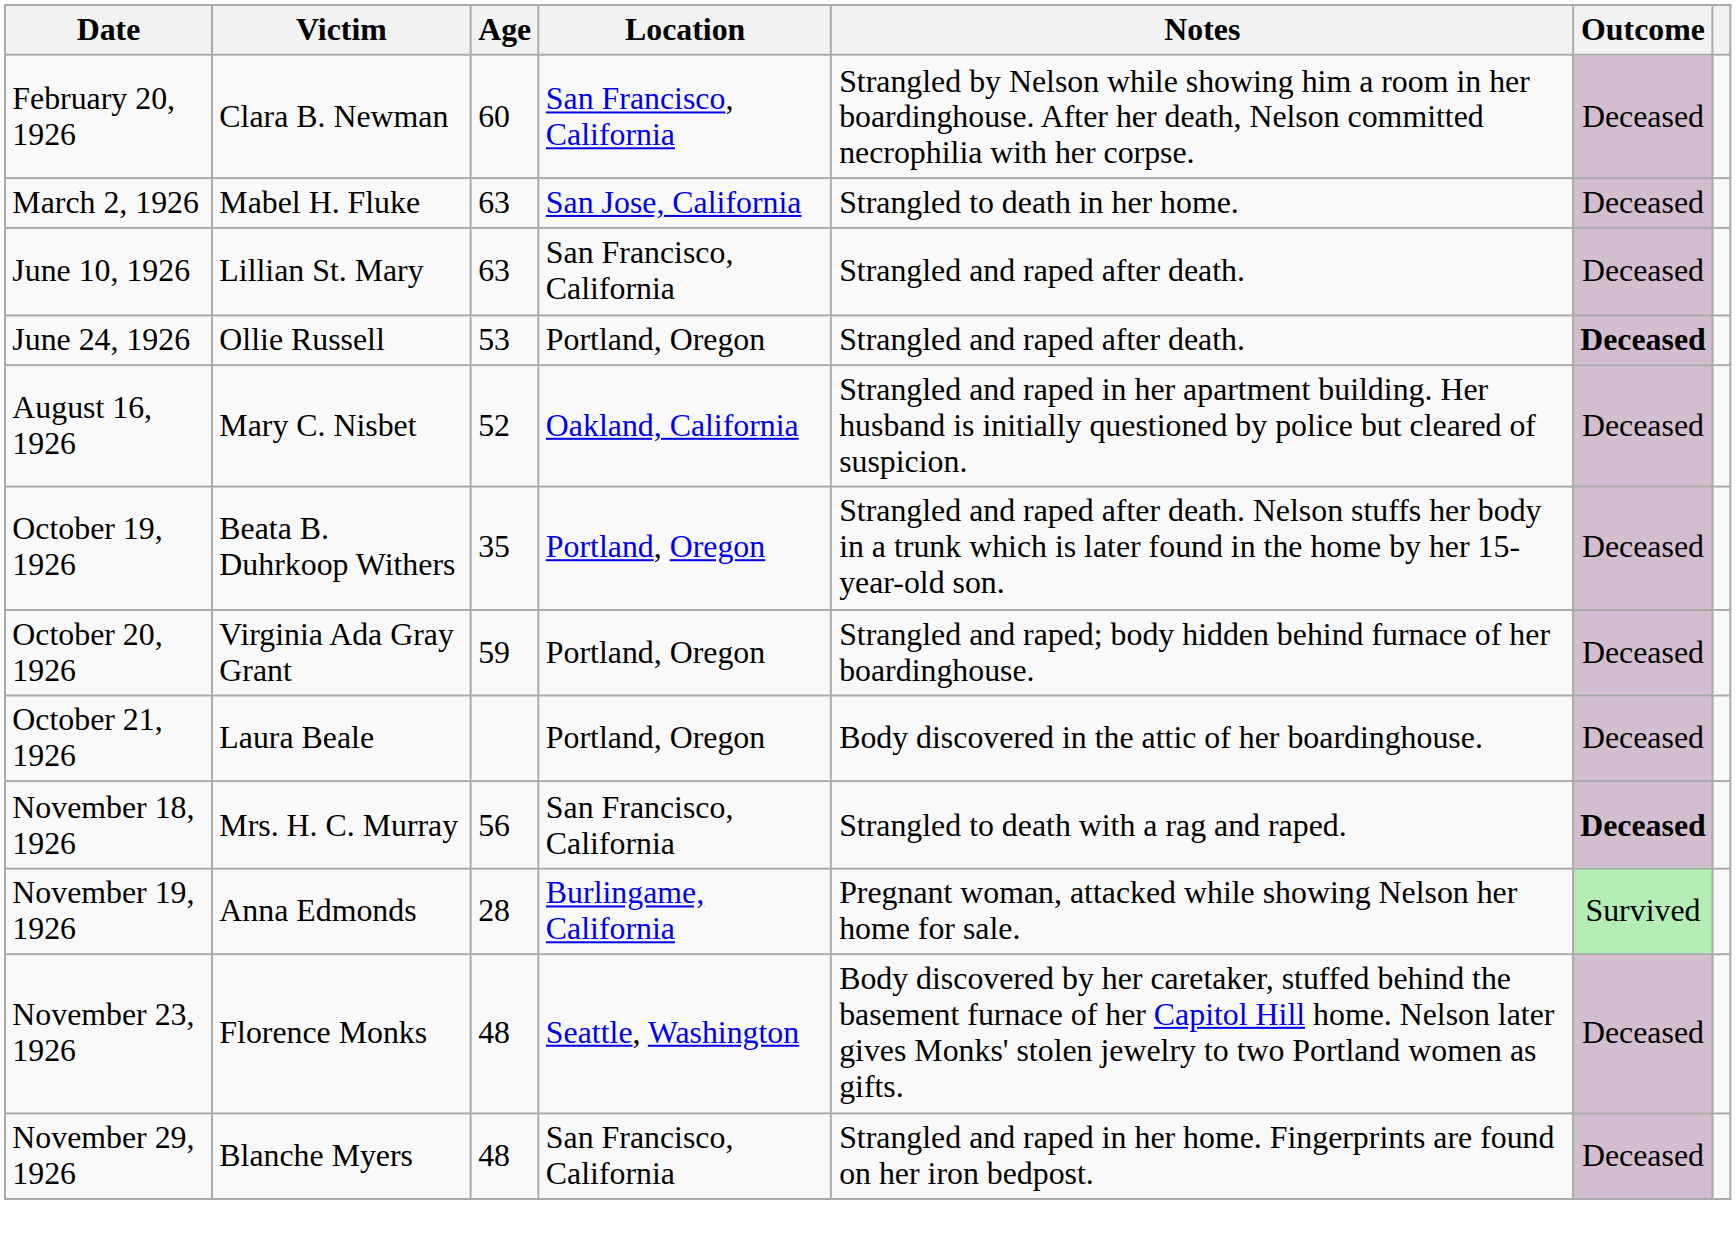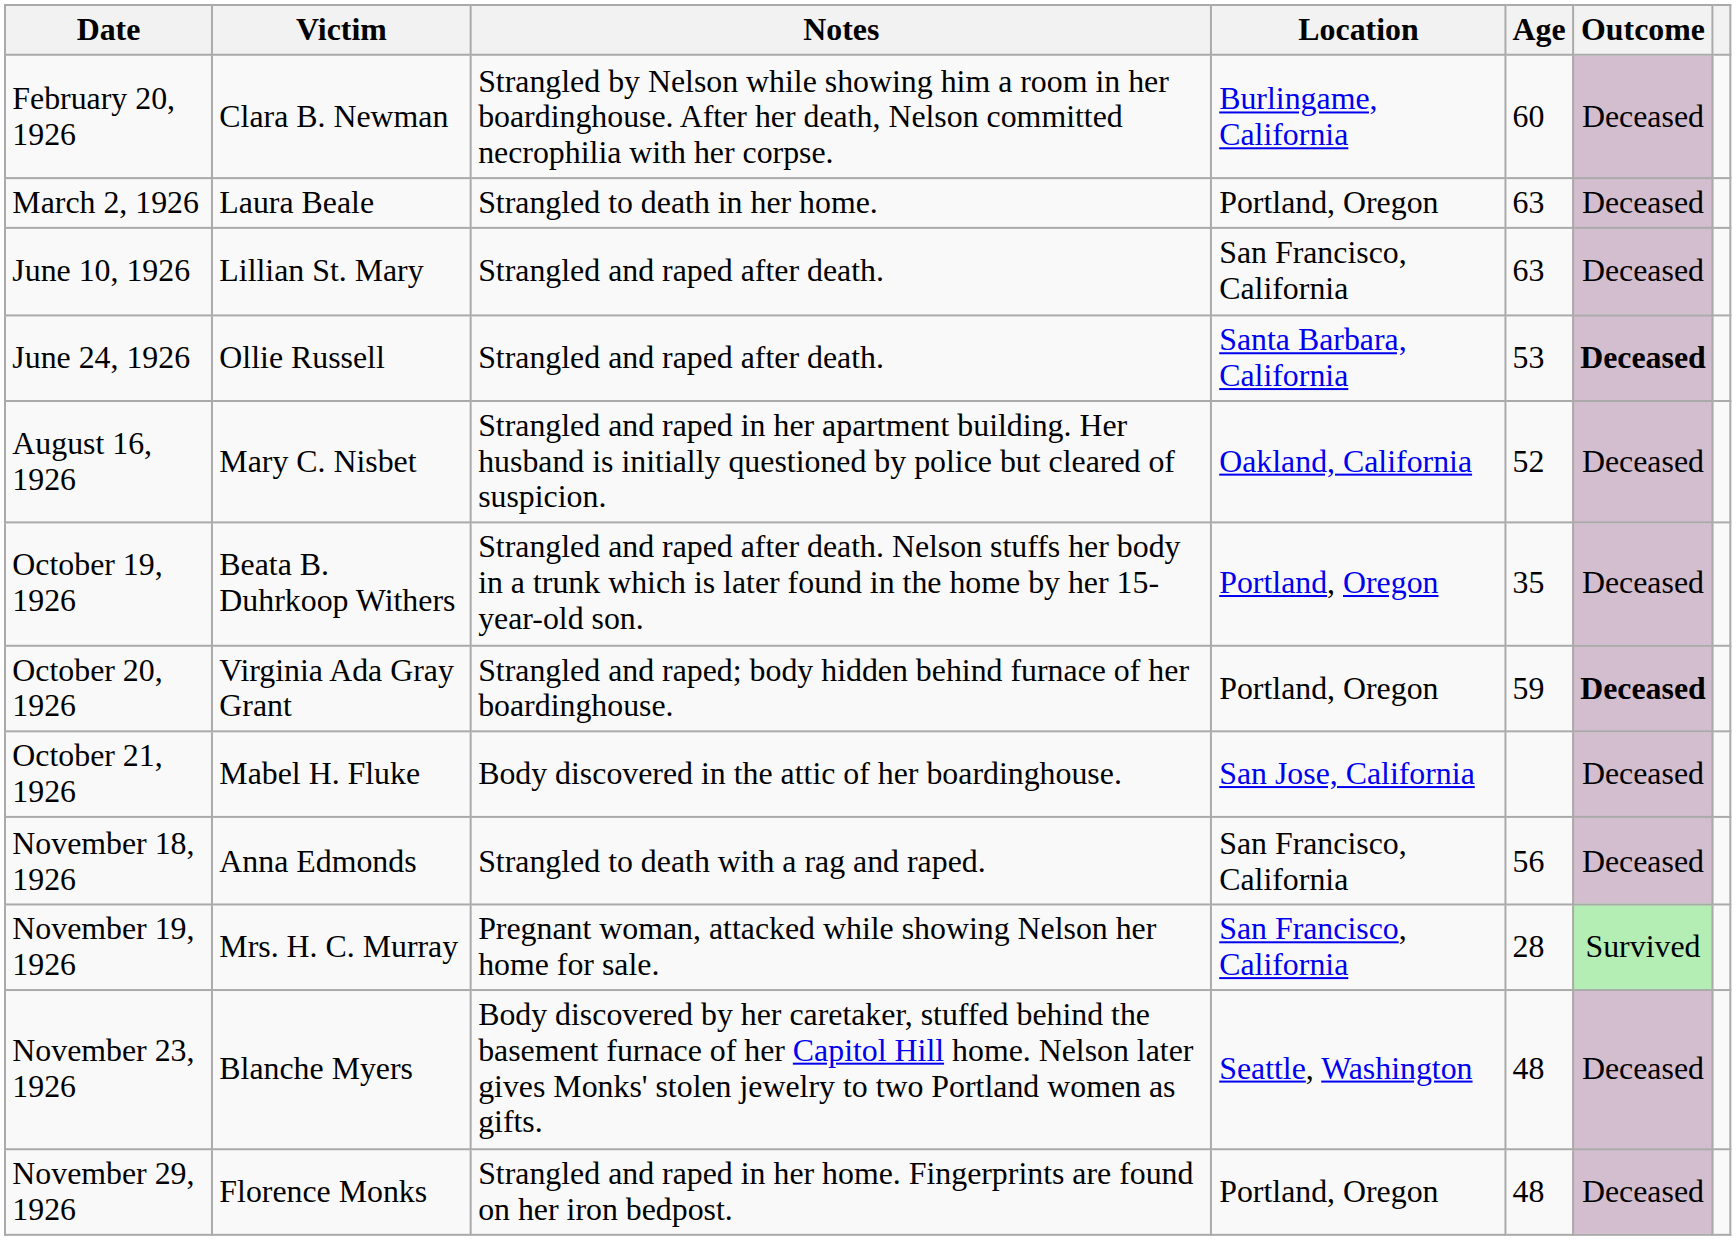columns swapped: (505, 29) <-> (1202, 29)
(640, 116) San Francisco, California -> (1298, 116) Burlingame, California
(320, 202) Mabel H. Fluke -> (297, 202) Laura Beale
(674, 202) San Jose, California -> (1329, 202) Portland, Oregon
(656, 339) Portland, Oregon -> (1313, 357) Santa Barbara, California
(1643, 651) normal -> (1643, 687) bold
(297, 738) Laura Beale -> (320, 774) Mabel H. Fluke
(656, 738) Portland, Oregon -> (1347, 774) San Jose, California
(339, 824) Mrs. H. C. Murray -> (318, 860) Anna Edmonds
(1643, 824) bold -> (1643, 860) normal
(318, 910) Anna Edmonds -> (339, 946) Mrs. H. C. Murray
(625, 910) Burlingame, California -> (1313, 946) San Francisco, California
(323, 1032) Florence Monks -> (316, 1068) Blanche Myers
(316, 1155) Blanche Myers -> (323, 1190) Florence Monks
(640, 1155) San Francisco, California -> (1329, 1190) Portland, Oregon
